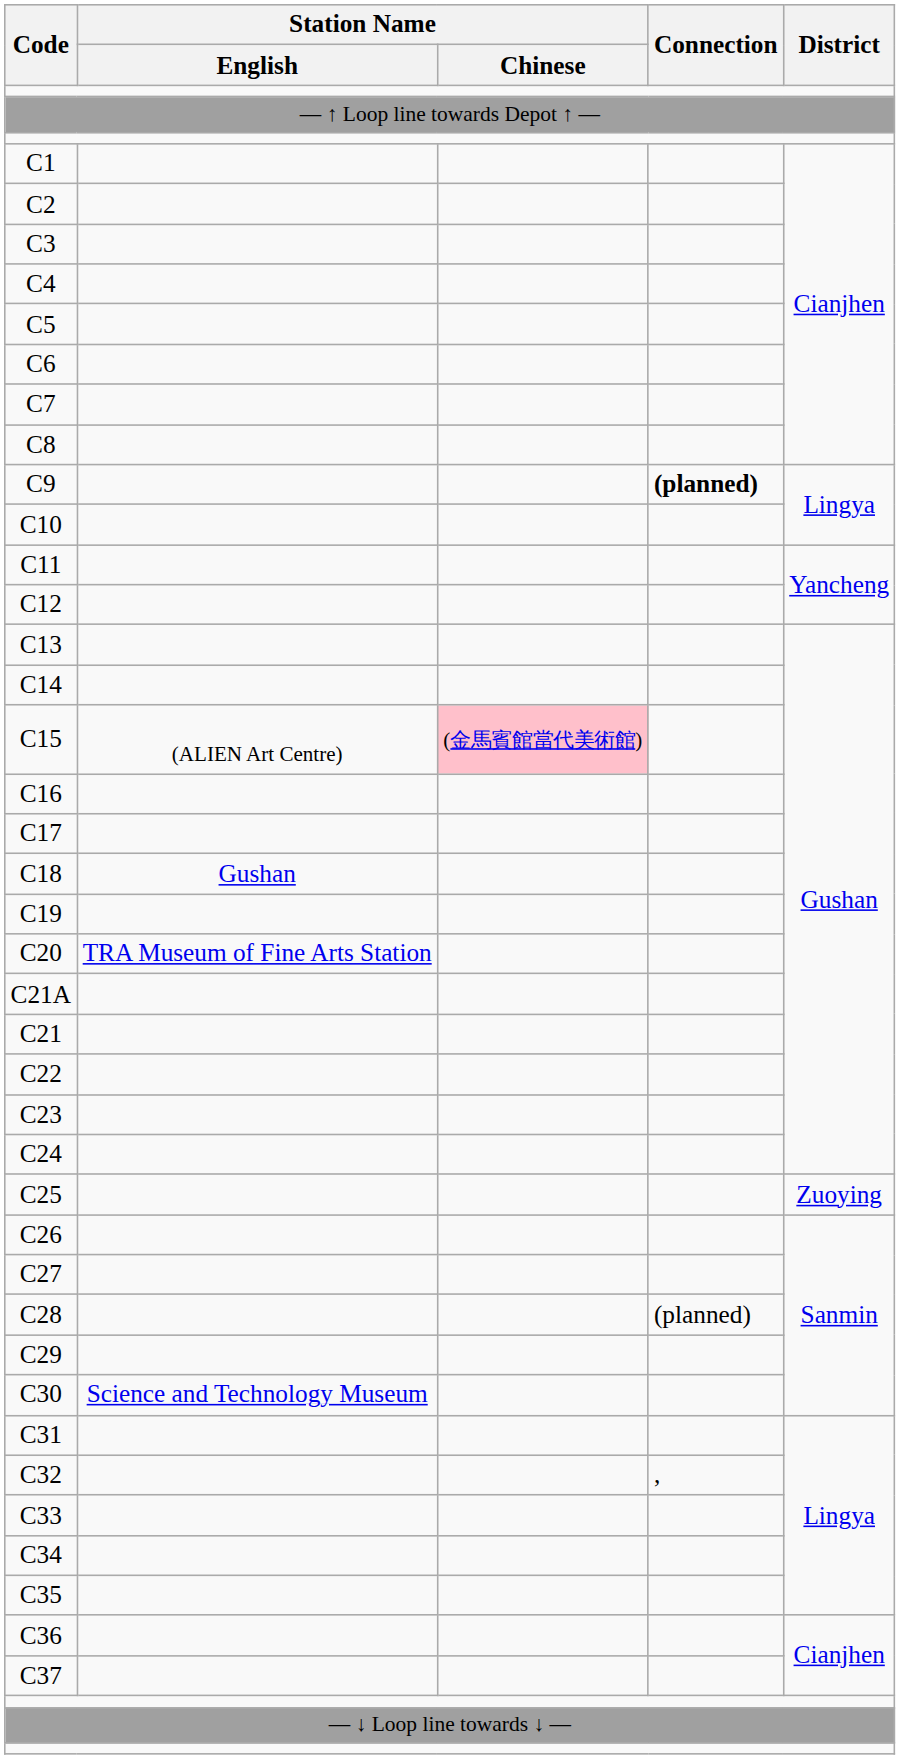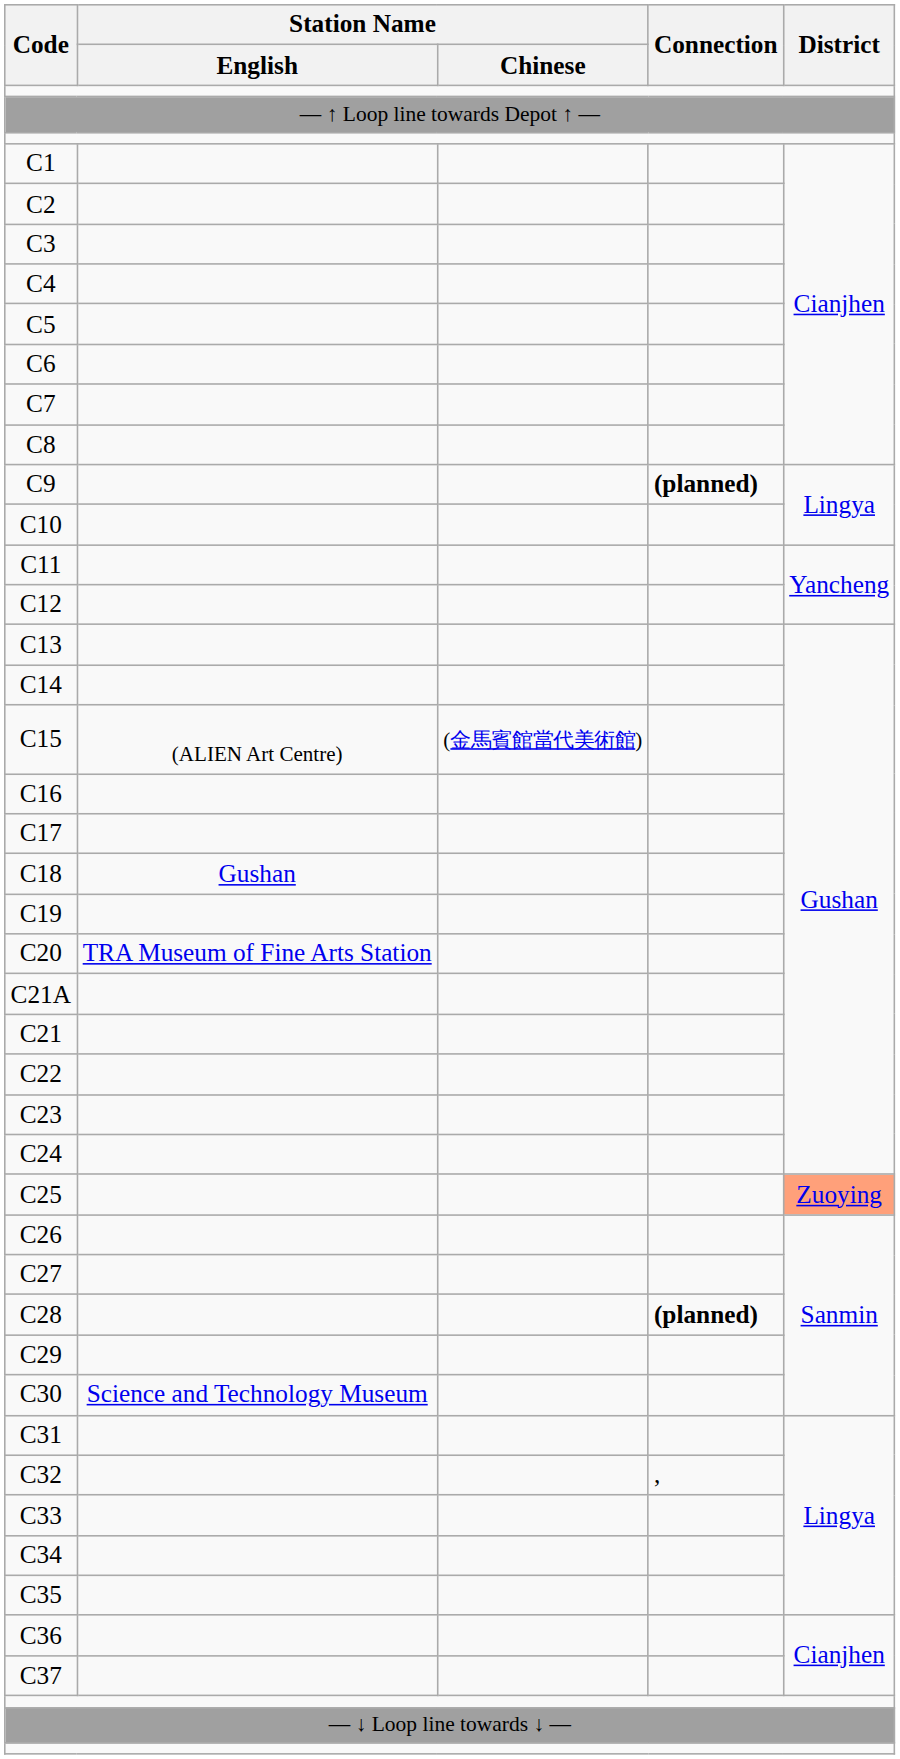(543, 739) pink background -> (543, 739) no background
(839, 1194) no background -> (839, 1194) lightsalmon background
(702, 1314) normal -> (706, 1314) bold
